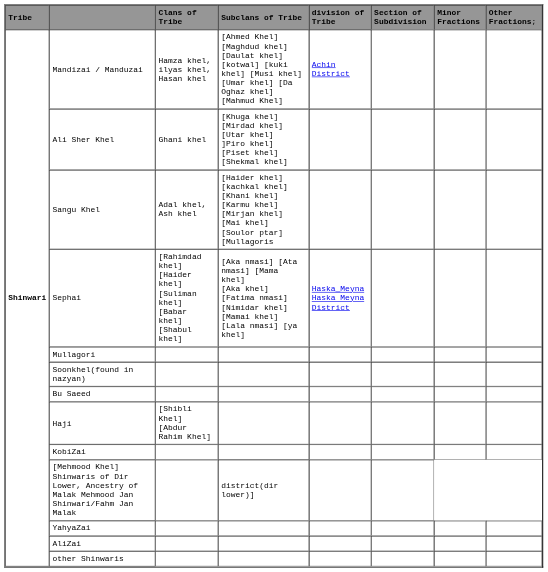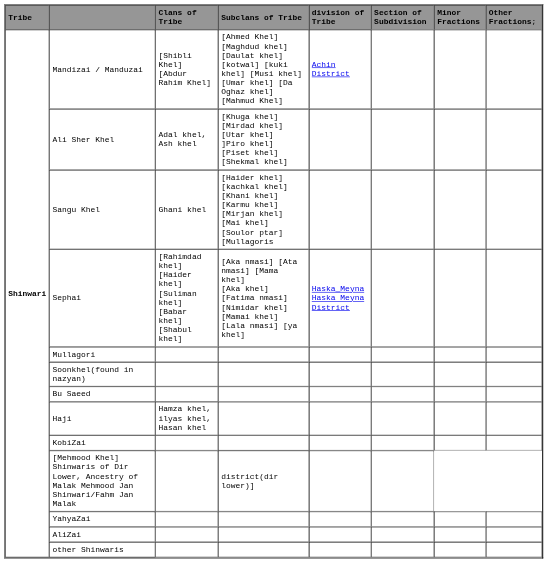(185, 69) Hamza khel, ilyas khel, Hasan khel -> (185, 69) [Shibli Khel] [Abdur Rahim Khel]
(182, 139) Ghani khel -> (182, 139) Adal khel, Ash khel
(182, 210) Adal khel, Ash khel -> (182, 210) Ghani khel
(185, 423) [Shibli Khel] [Abdur Rahim Khel] -> (185, 418) Hamza khel, ilyas khel, Hasan khel
